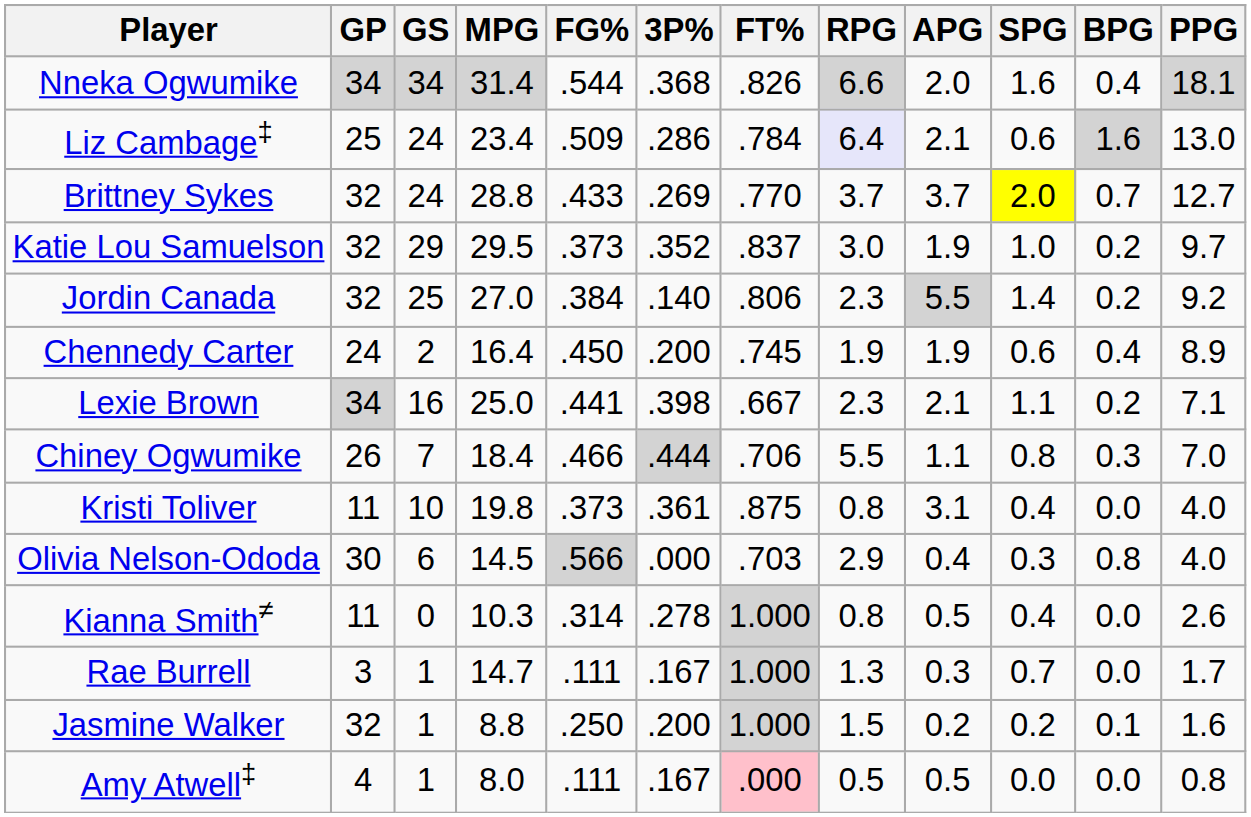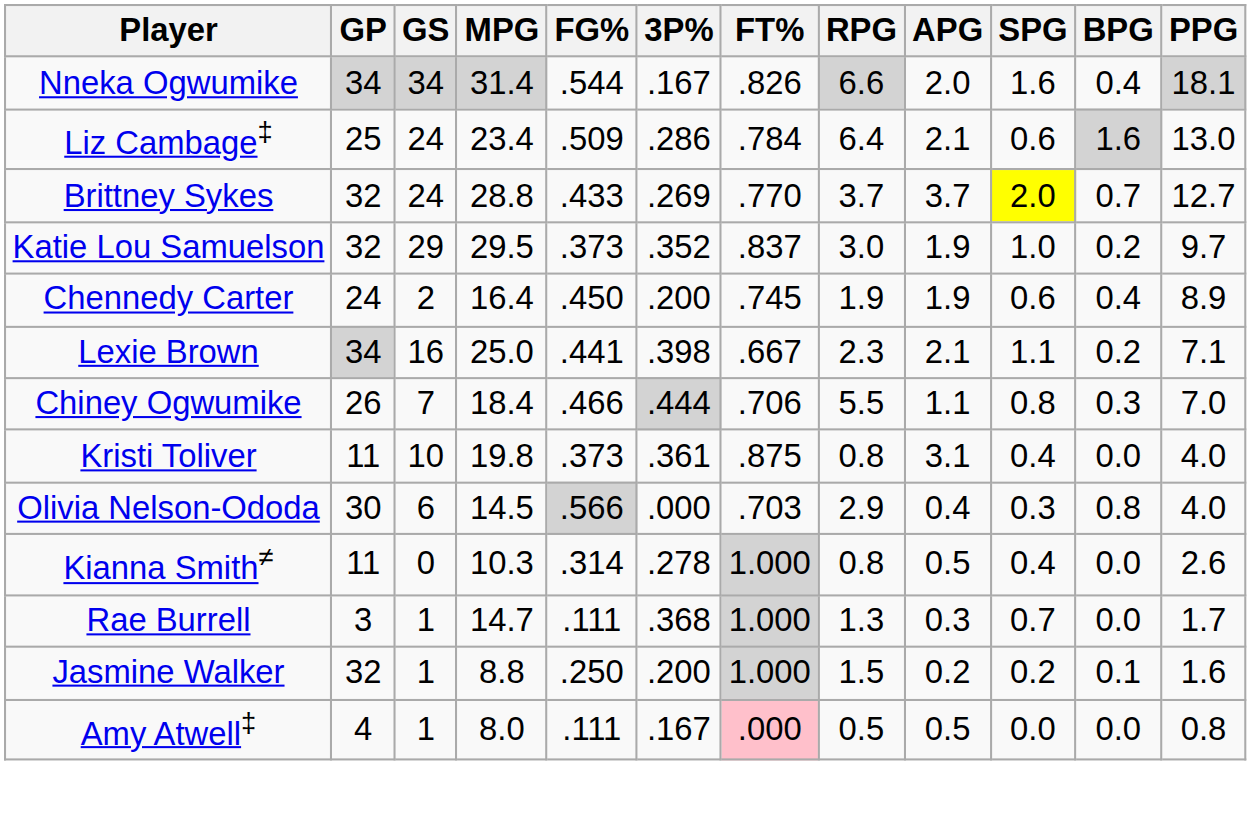(679, 82) .368 -> (679, 82) .167
(861, 138) lavender background -> (861, 138) no background
- row: (168, 299)
(679, 672) .167 -> (679, 620) .368
